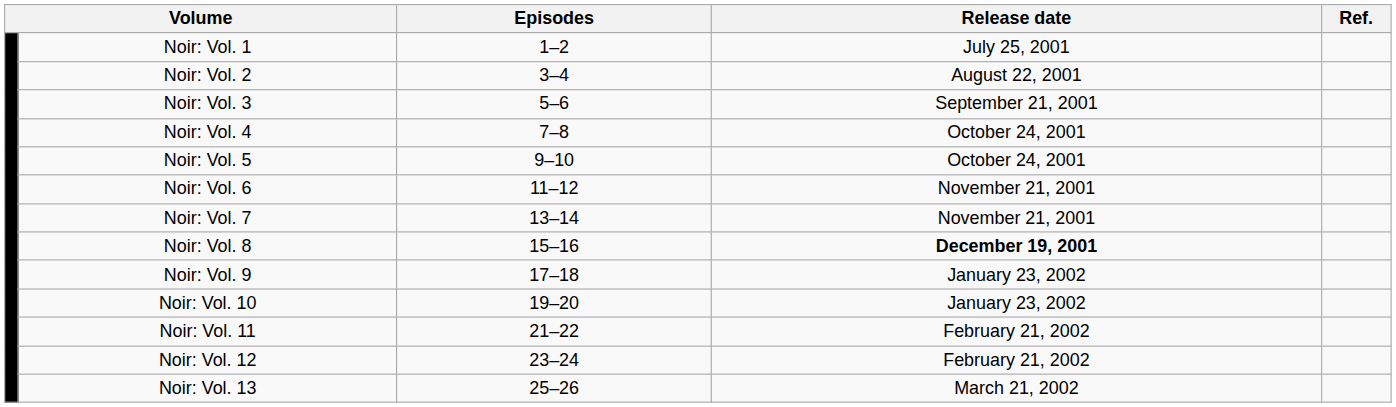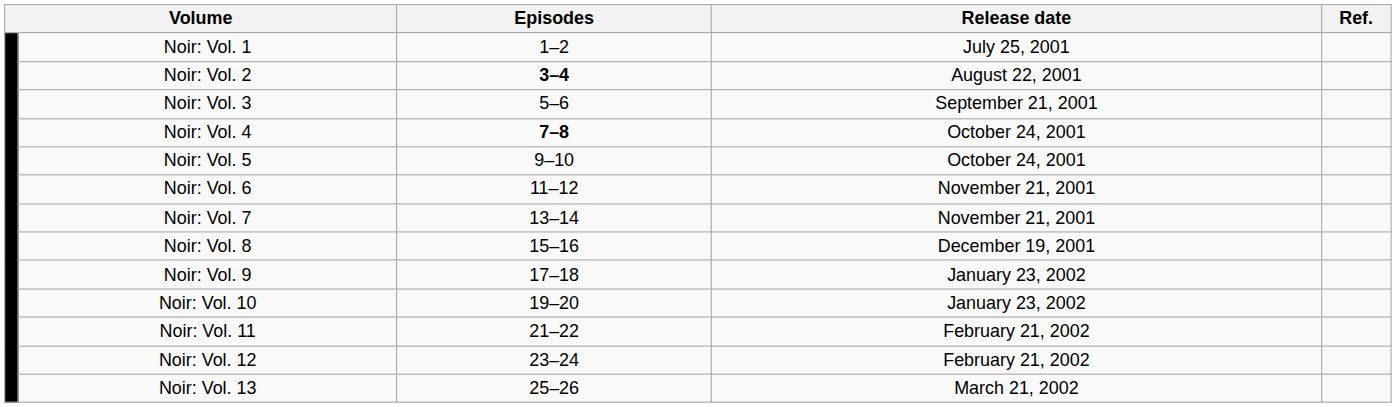(554, 75) normal -> (554, 75) bold
(554, 132) normal -> (554, 132) bold
(1016, 246) bold -> (1016, 246) normal
